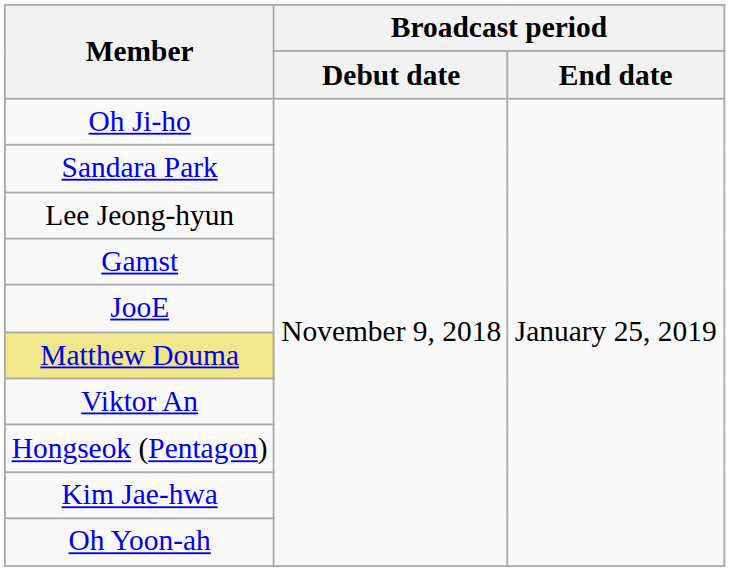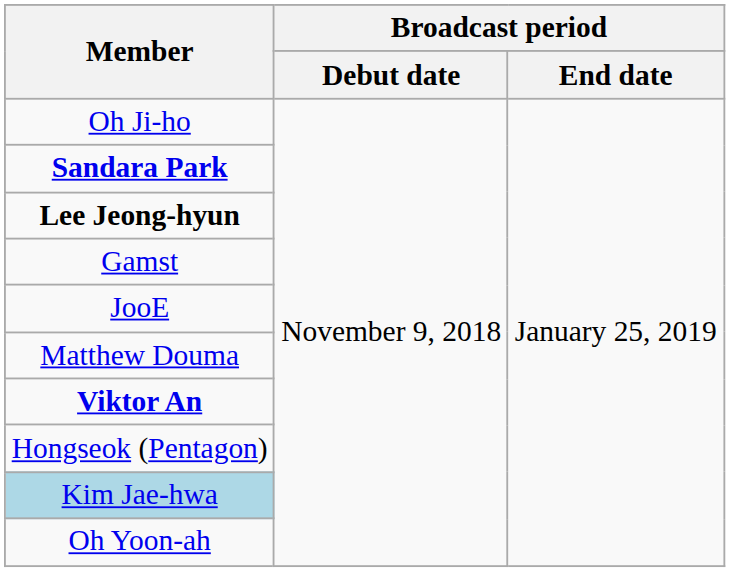(140, 167) normal -> (140, 167) bold
(140, 214) normal -> (140, 214) bold
(140, 354) khaki background -> (140, 354) no background
(140, 401) normal -> (140, 401) bold
(140, 494) no background -> (140, 494) lightblue background
